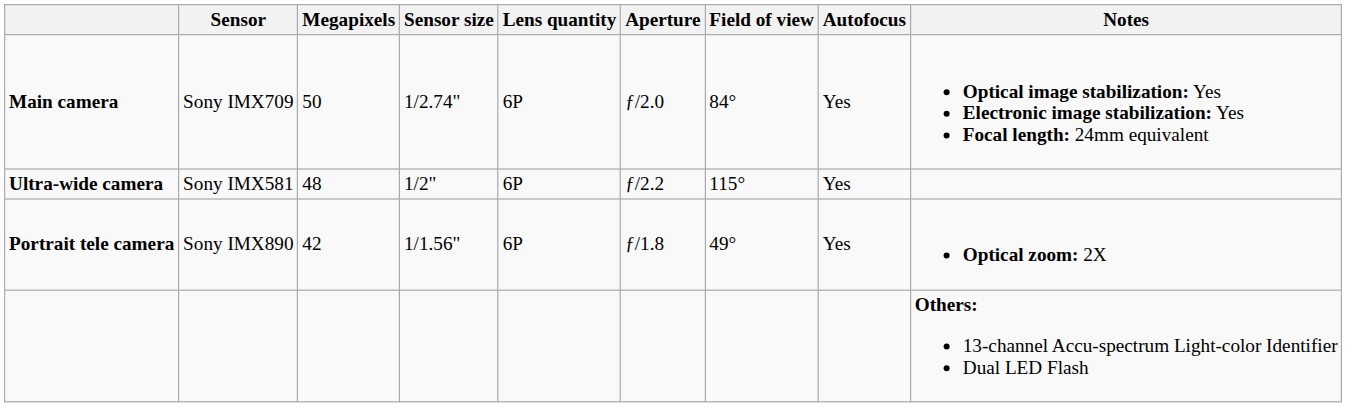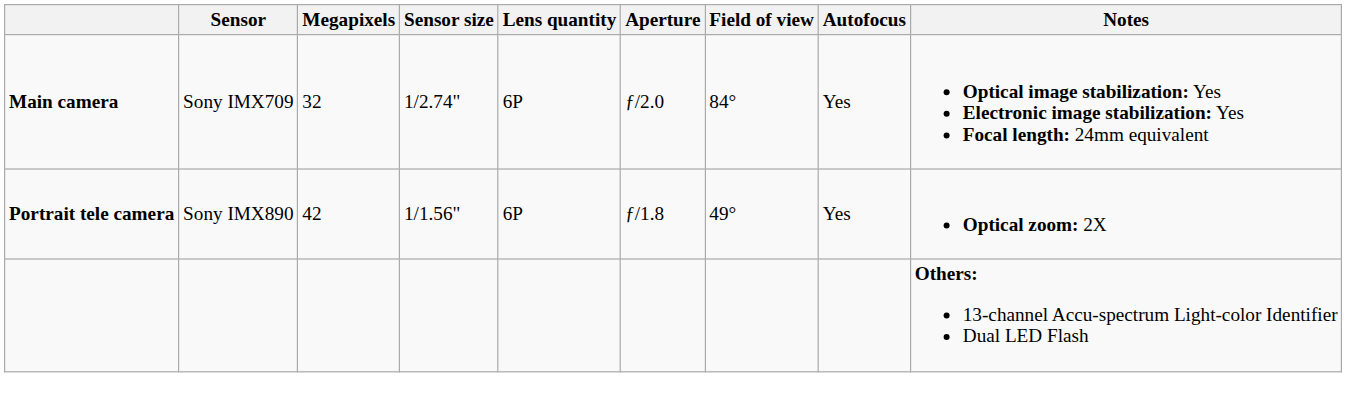(312, 101) 50 -> (312, 101) 32
- row: (86, 183)
